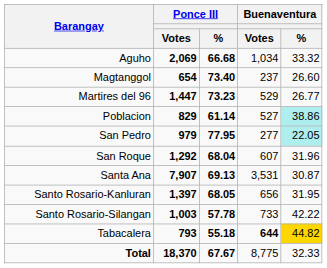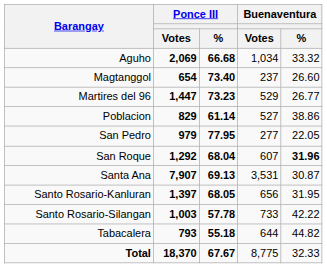(306, 116) paleturquoise background -> (306, 116) no background
(306, 136) paleturquoise background -> (306, 136) no background
(306, 155) normal -> (306, 155) bold
(269, 233) bold -> (269, 233) normal
(306, 233) gold background -> (306, 233) no background
